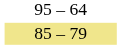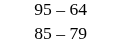(61, 33) khaki background -> (61, 33) no background
